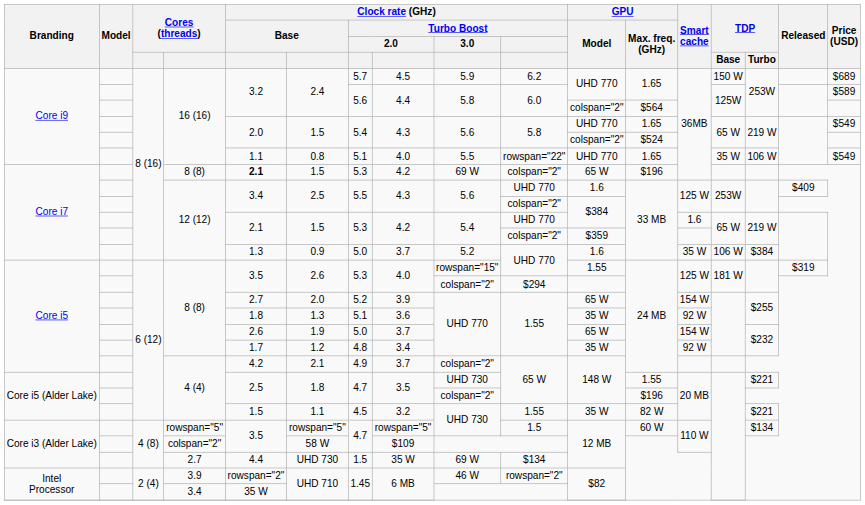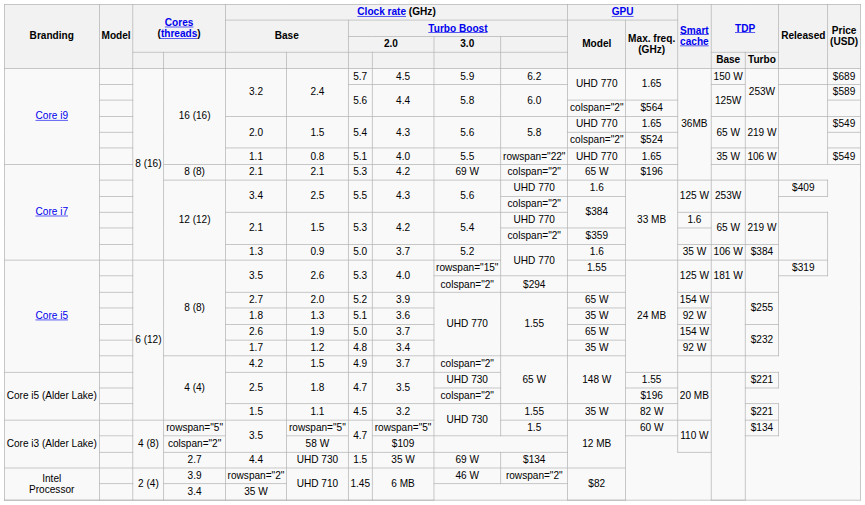(256, 172) bold -> (256, 172) normal
(317, 172) 1.5 -> (317, 172) 2.1
(317, 364) 2.1 -> (317, 364) 1.5
